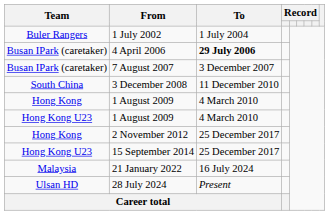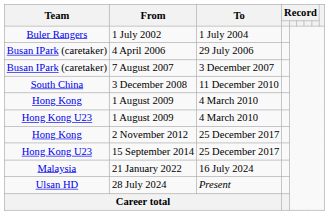(227, 51) bold -> (226, 51) normal
